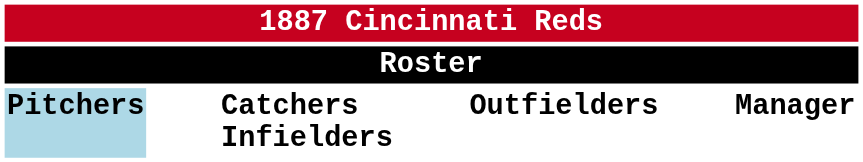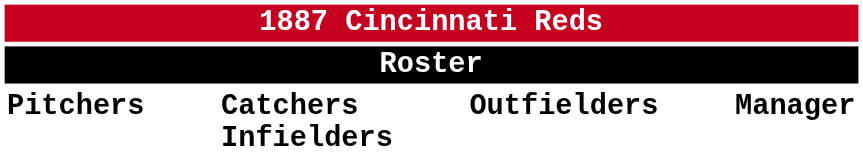(76, 107) lightblue background -> (76, 107) no background
